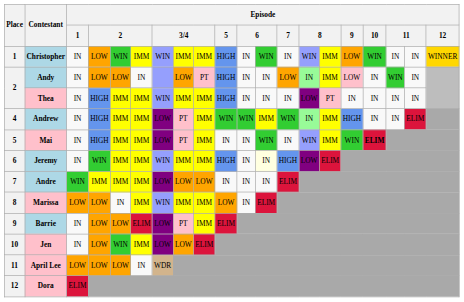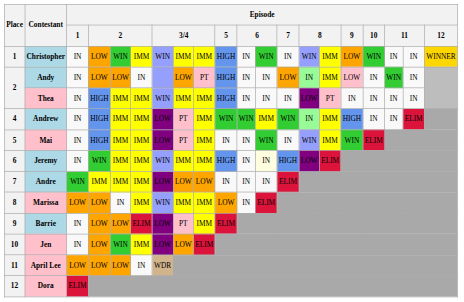(375, 140) bold -> (374, 140) normal
